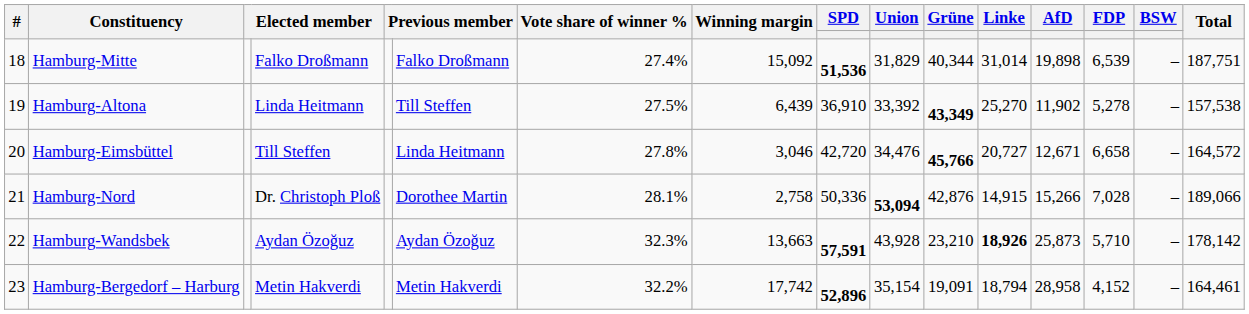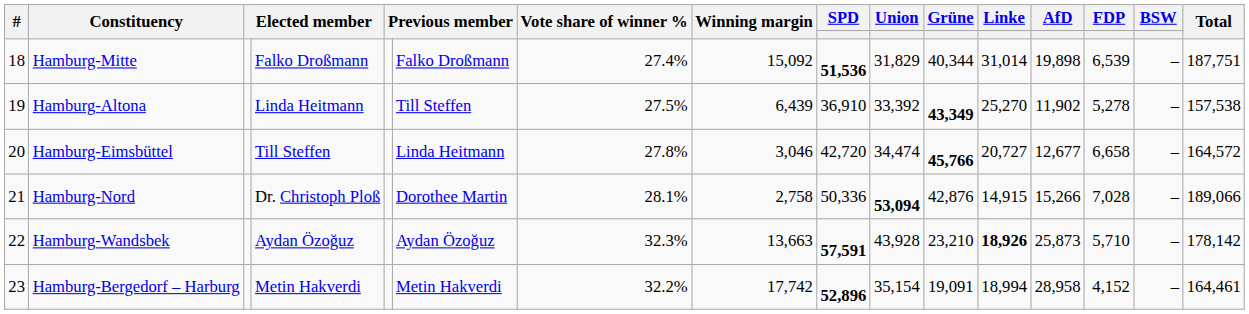(897, 151) 34,476 -> (897, 151) 34,474
(1058, 151) 12,671 -> (1058, 151) 12,677
(1004, 286) 18,794 -> (1004, 286) 18,994
